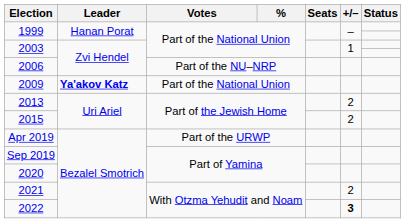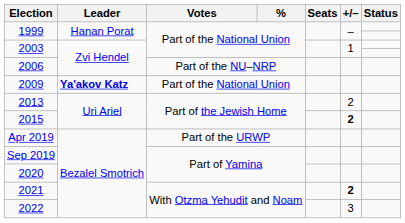(351, 119) normal -> (351, 119) bold
(351, 191) normal -> (351, 191) bold
(351, 208) bold -> (351, 208) normal
